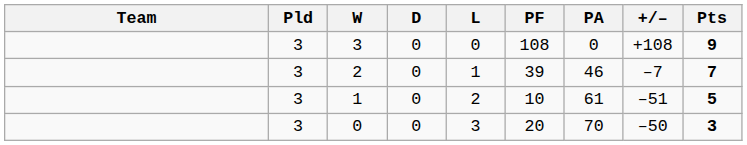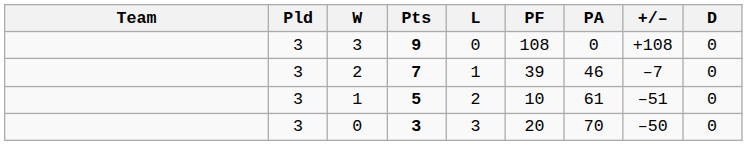columns swapped: (416, 18) <-> (712, 18)
